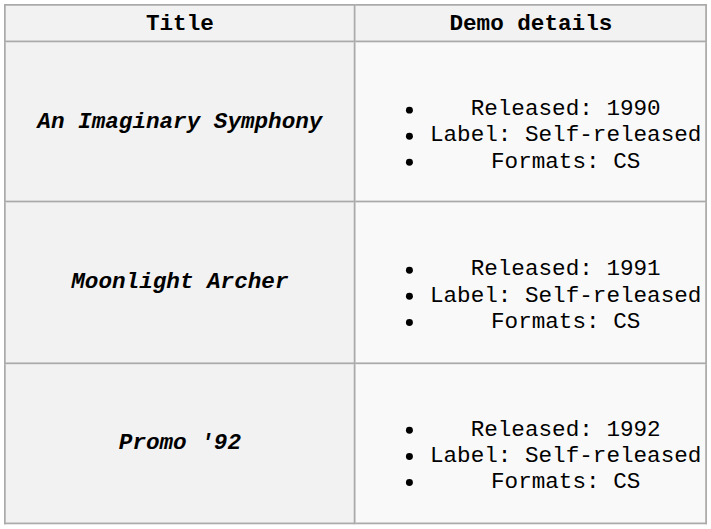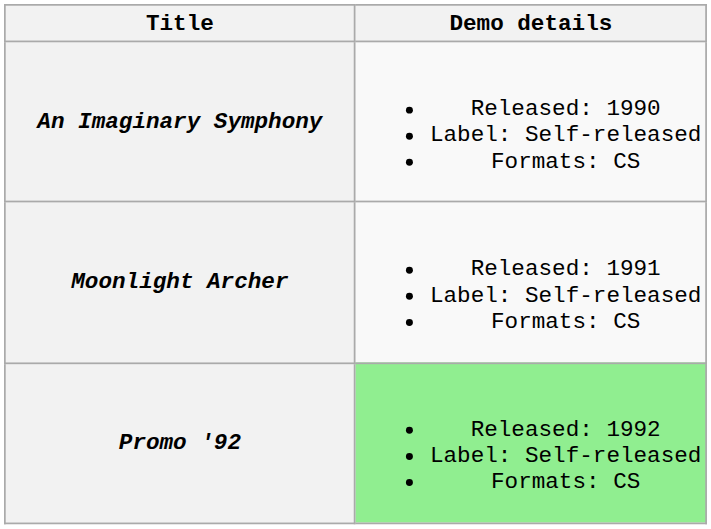(531, 456) no background -> (531, 456) lightgreen background
